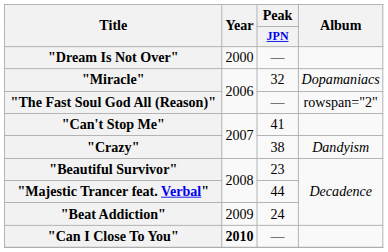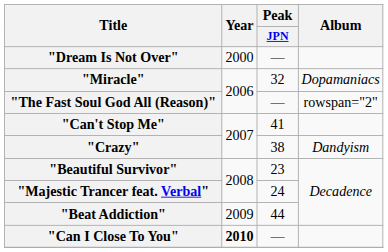(278, 191) 44 -> (278, 191) 24
(278, 214) 24 -> (278, 214) 44
